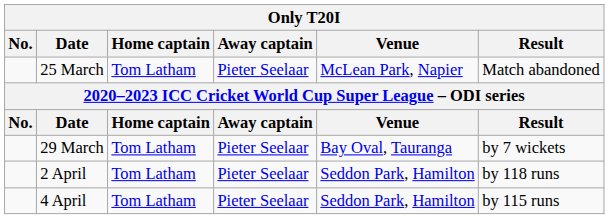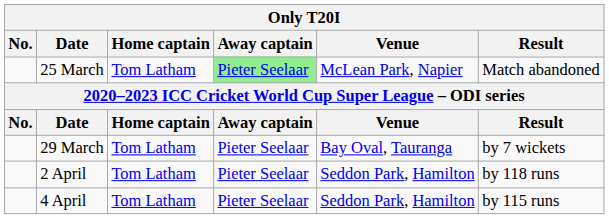(263, 69) no background -> (263, 69) lightgreen background
